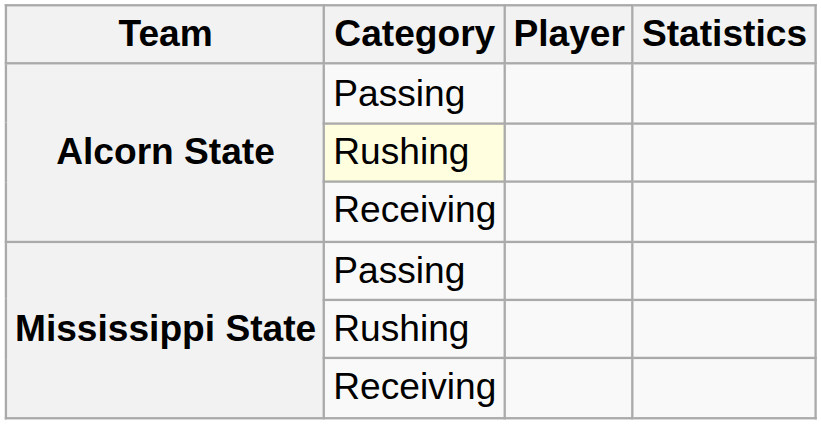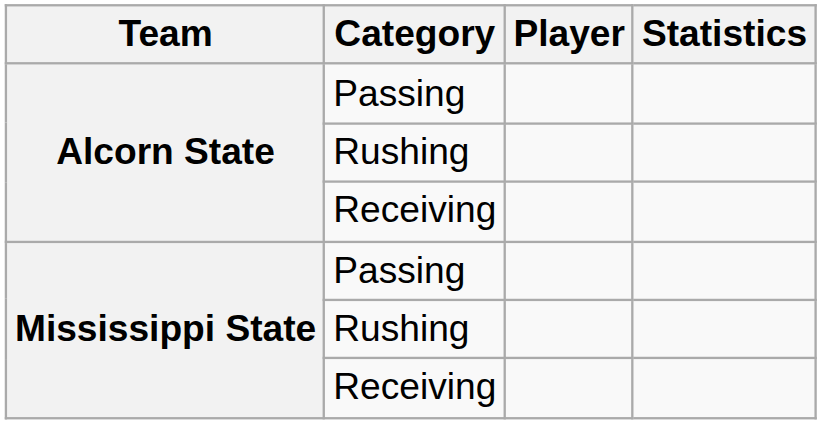(401, 151) lightyellow background -> (401, 151) no background
